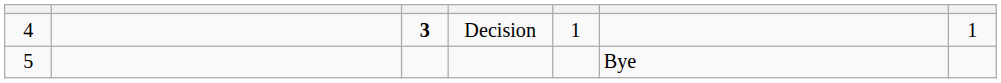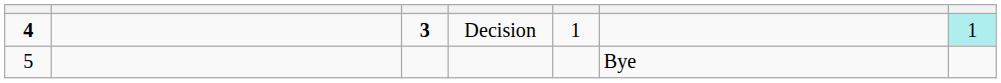(28, 29) normal -> (28, 29) bold
(972, 29) no background -> (972, 29) paleturquoise background
